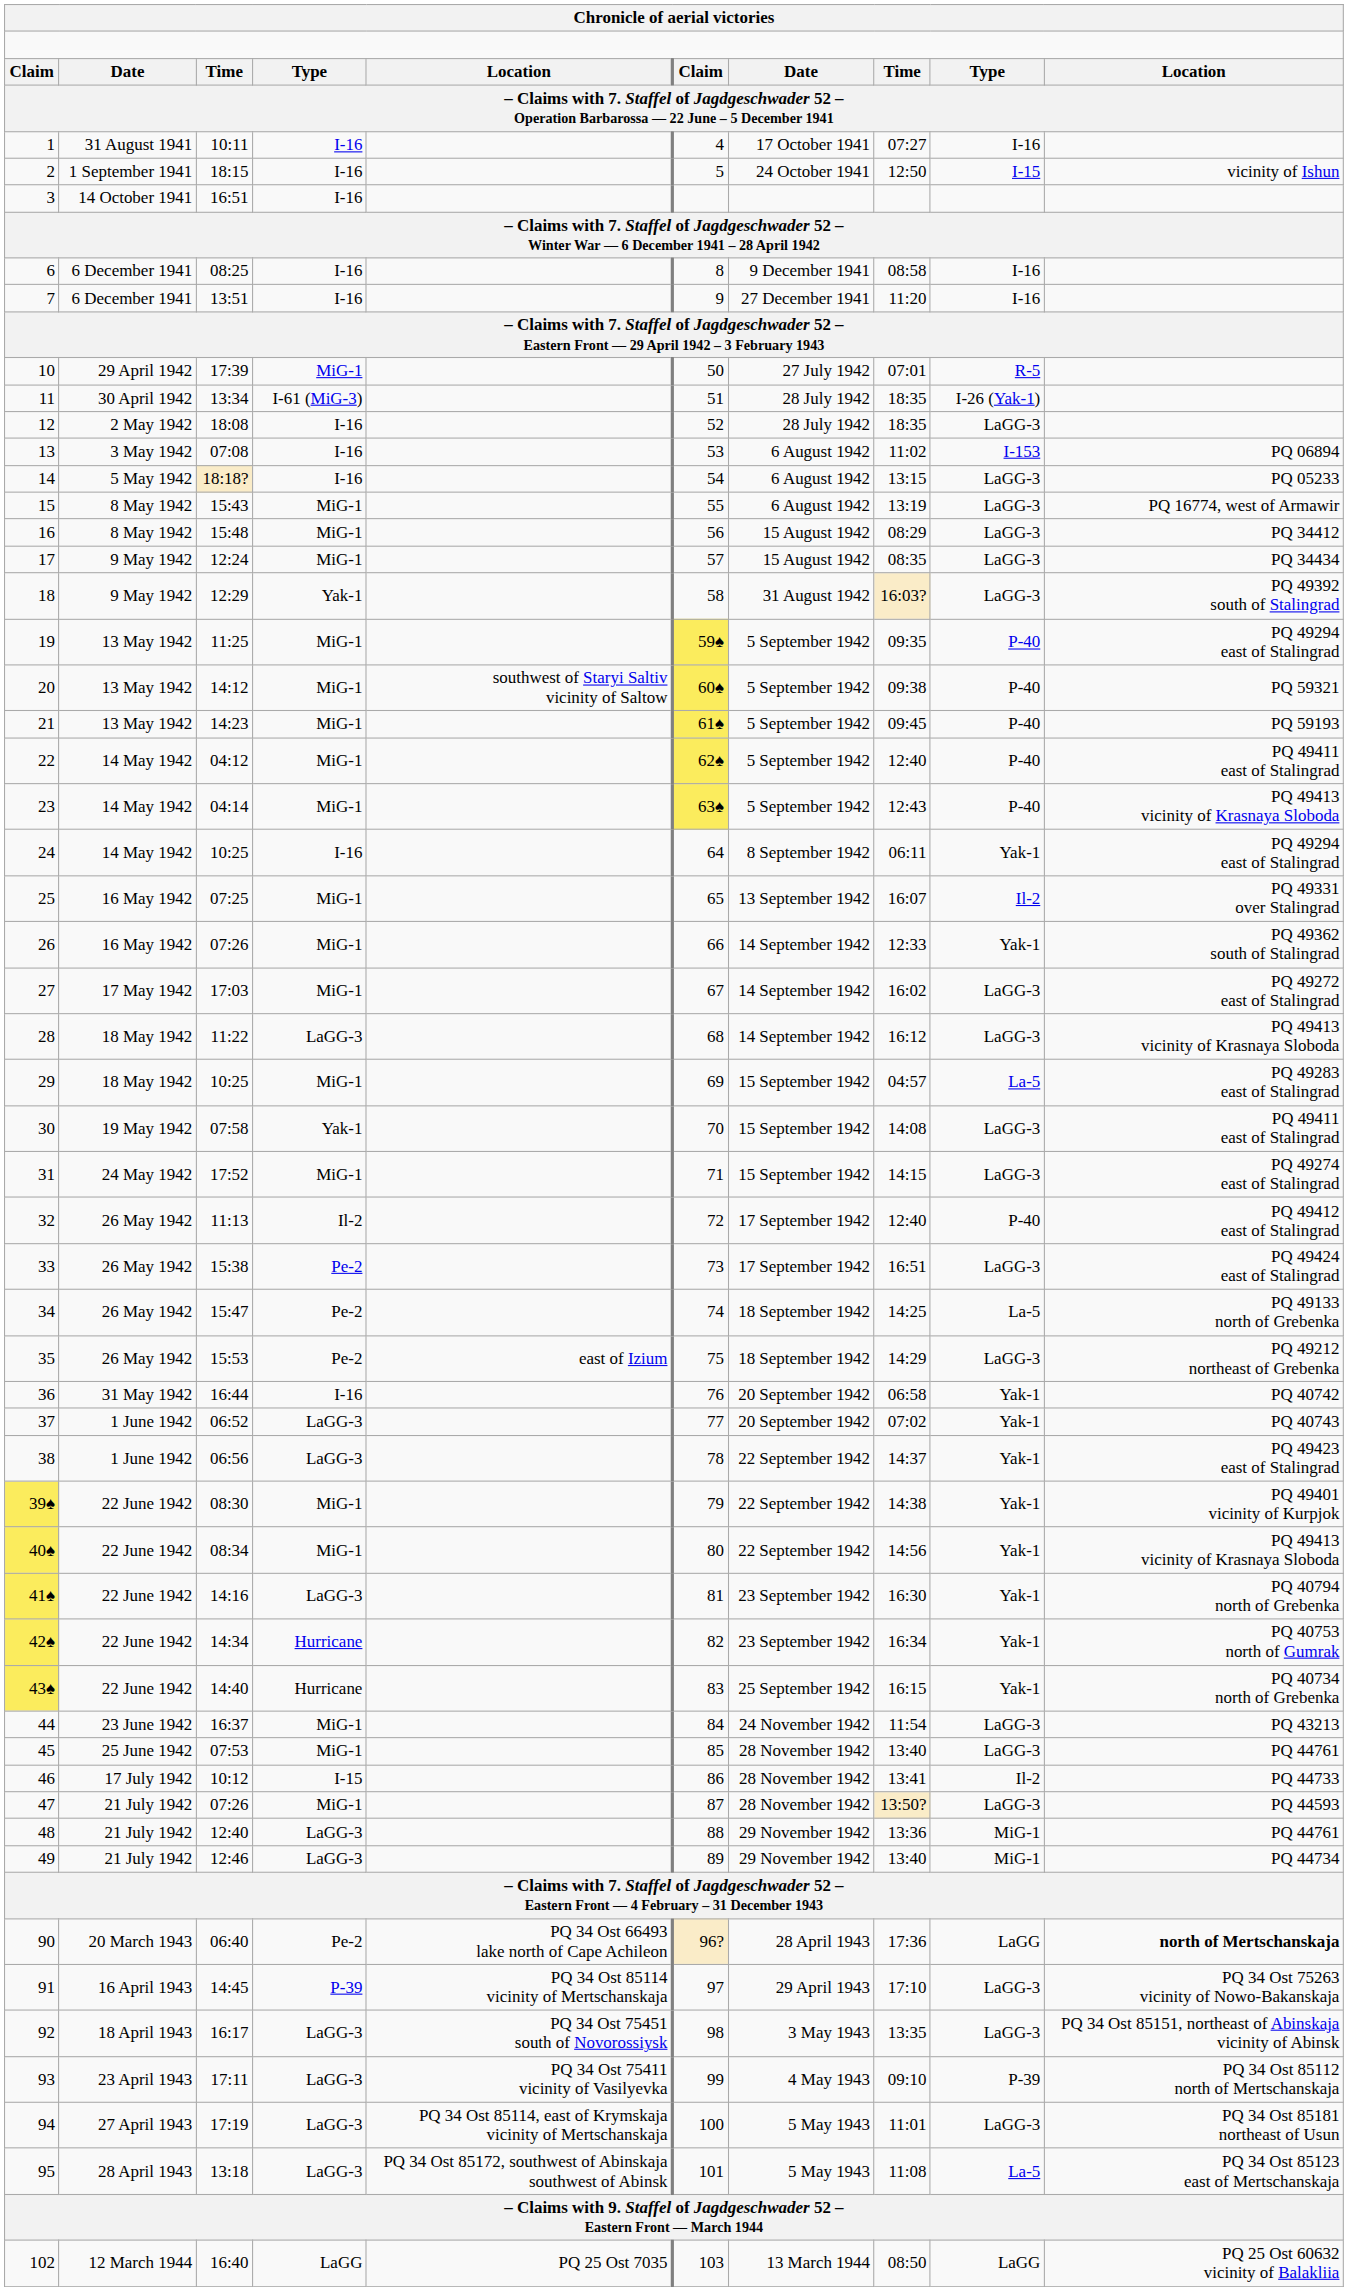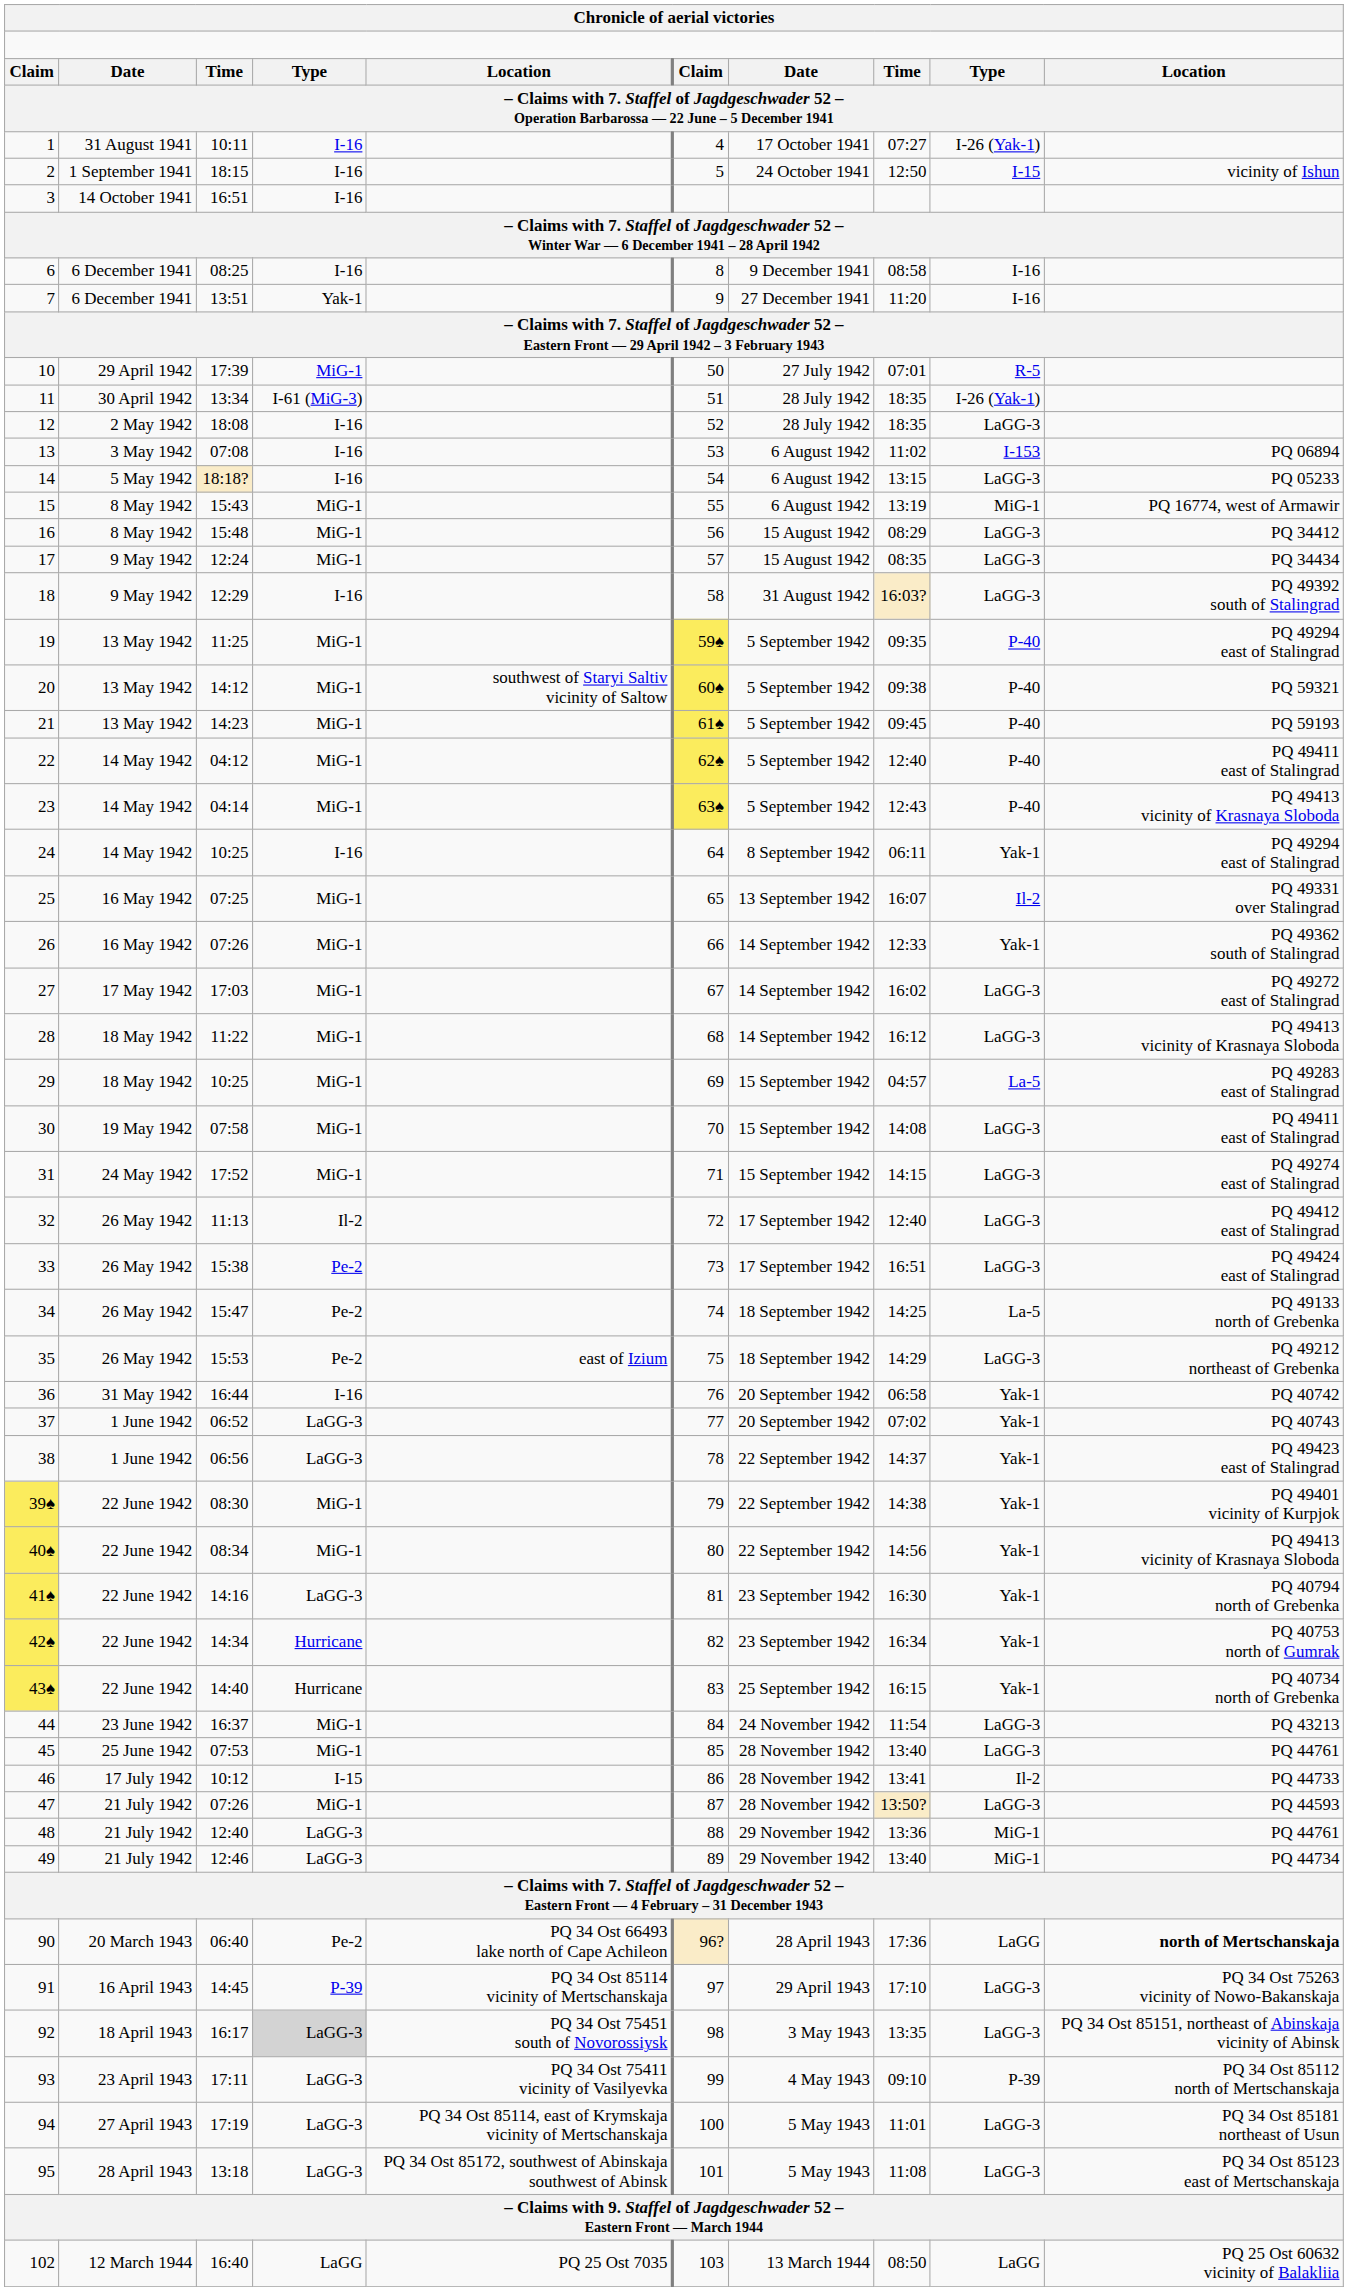(1026, 144) I-16 -> (998, 144) I-26 (Yak-1)
(348, 298) I-16 -> (342, 298) Yak-1
(1012, 505) LaGG-3 -> (1017, 505) MiG-1
(342, 595) Yak-1 -> (348, 595) I-16
(334, 1036) LaGG-3 -> (339, 1036) MiG-1
(342, 1128) Yak-1 -> (339, 1128) MiG-1
(1024, 1220) P-40 -> (1012, 1220) LaGG-3
(334, 2033) no background -> (334, 2033) lightgrey background
(1024, 2171) La-5 -> (1012, 2171) LaGG-3
